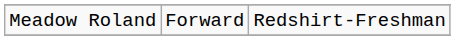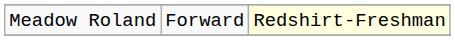(350, 20) no background -> (350, 20) lightyellow background
